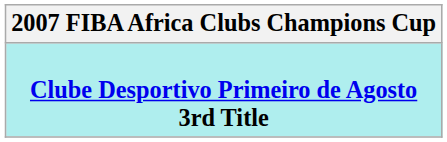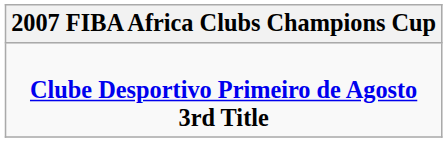(224, 103) paleturquoise background -> (224, 103) no background
